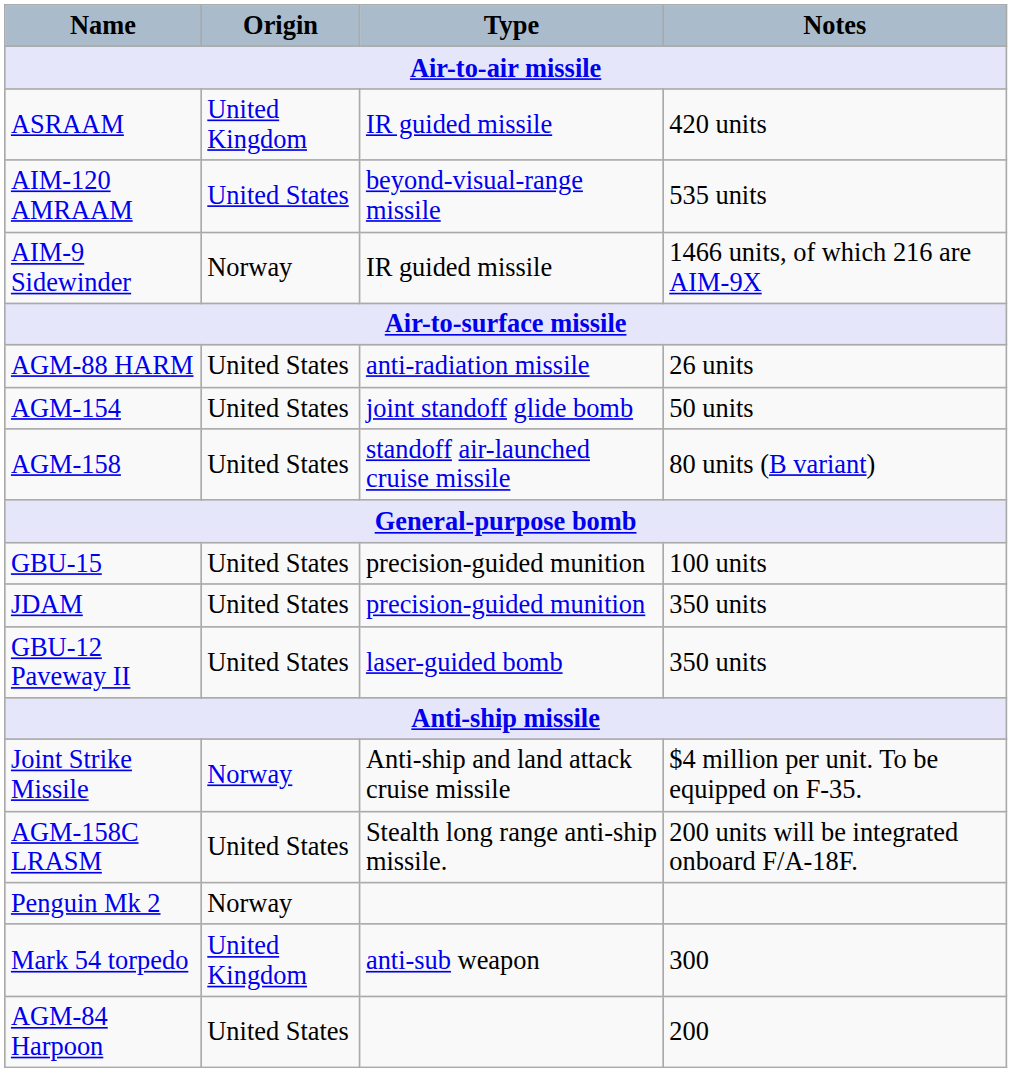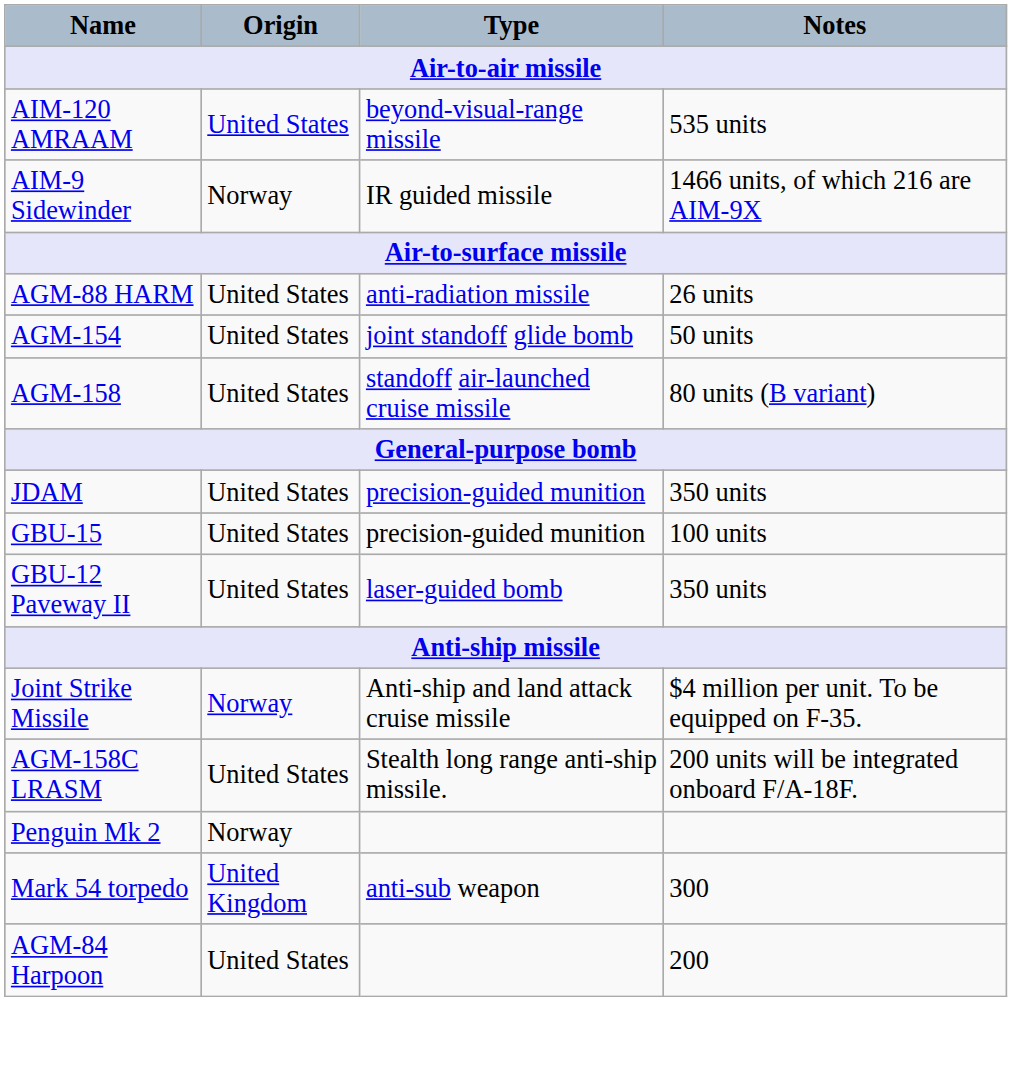- row: (67, 124)
rows swapped: (47, 604) <-> (56, 562)
